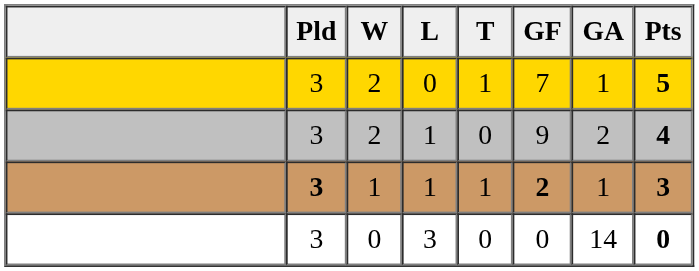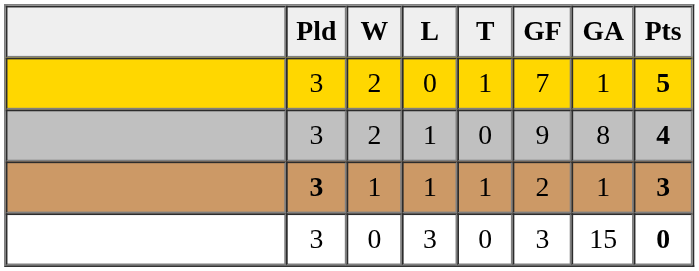(603, 135) 2 -> (603, 135) 8
(542, 187) bold -> (542, 187) normal
(542, 238) 0 -> (542, 238) 3
(603, 238) 14 -> (603, 238) 15
